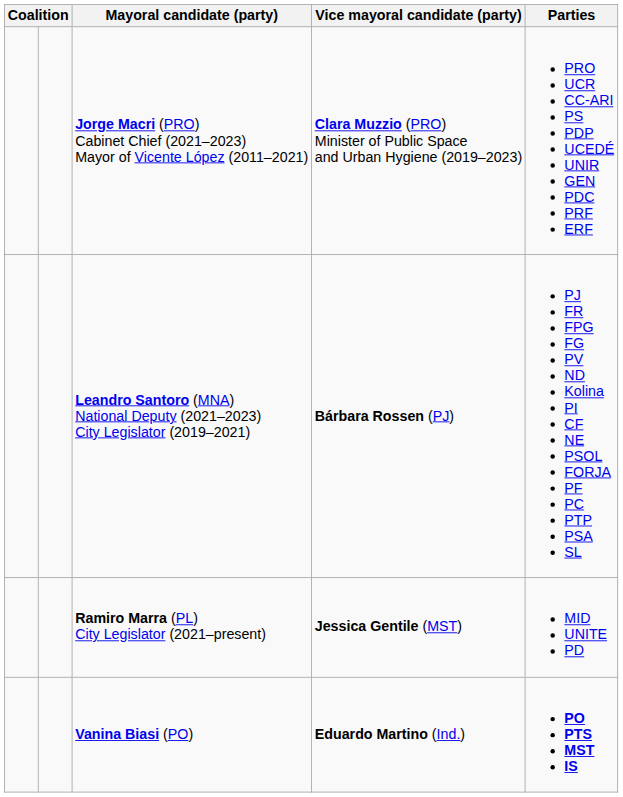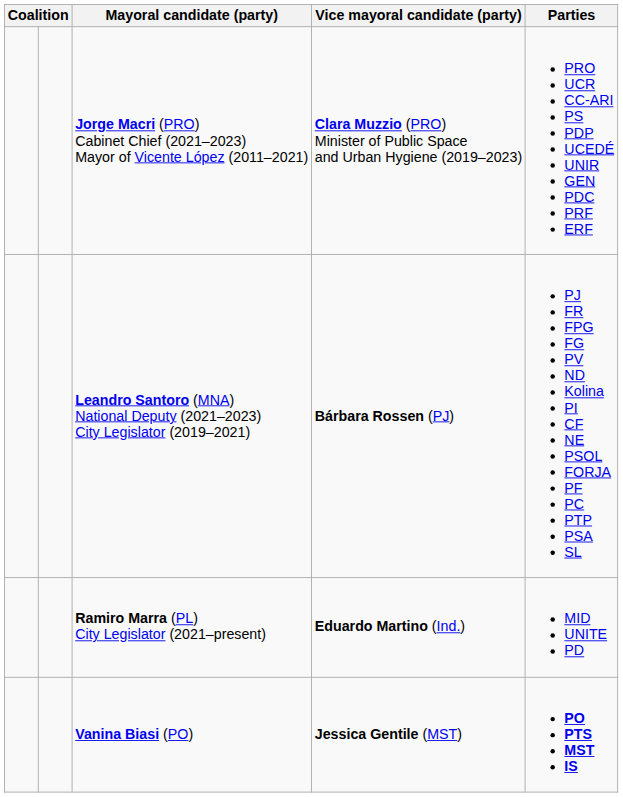(388, 627) Jessica Gentile (MST) -> (390, 627) Eduardo Martino (Ind.)
(390, 734) Eduardo Martino (Ind.) -> (388, 734) Jessica Gentile (MST)
